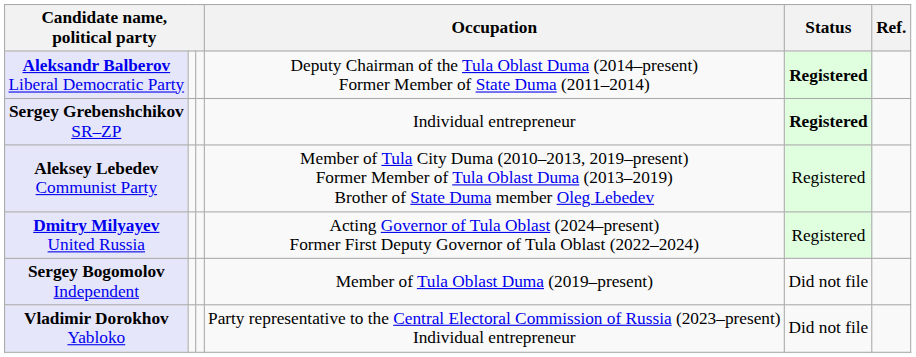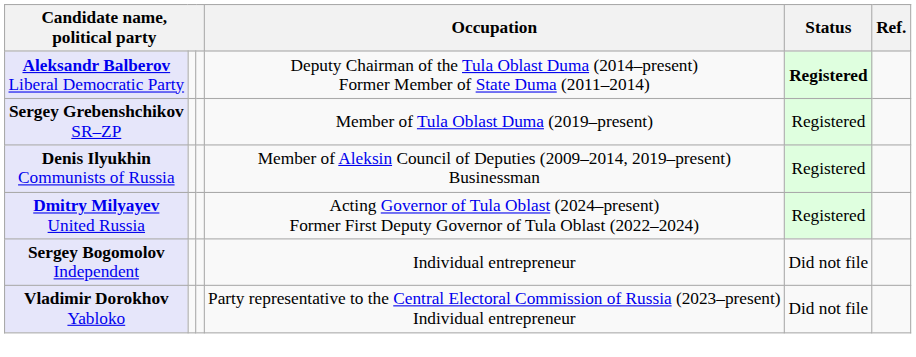(494, 121) Individual entrepreneur -> (494, 121) Member of Tula Oblast Duma (2019–present)
(828, 121) bold -> (828, 121) normal
+ row: (96, 168)
- row: (96, 178)
(494, 281) Member of Tula Oblast Duma (2019–present) -> (494, 262) Individual entrepreneur
